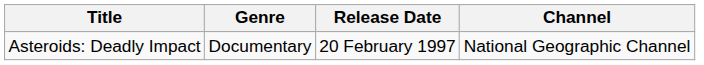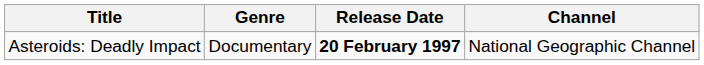(388, 45) normal -> (390, 45) bold
